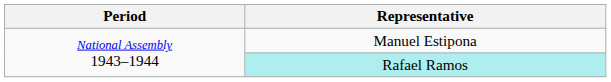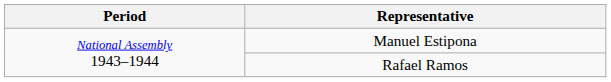(425, 64) paleturquoise background -> (425, 64) no background
